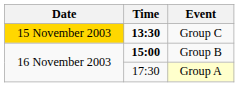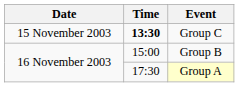(64, 33) gold background -> (64, 33) no background
(146, 52) bold -> (146, 52) normal
